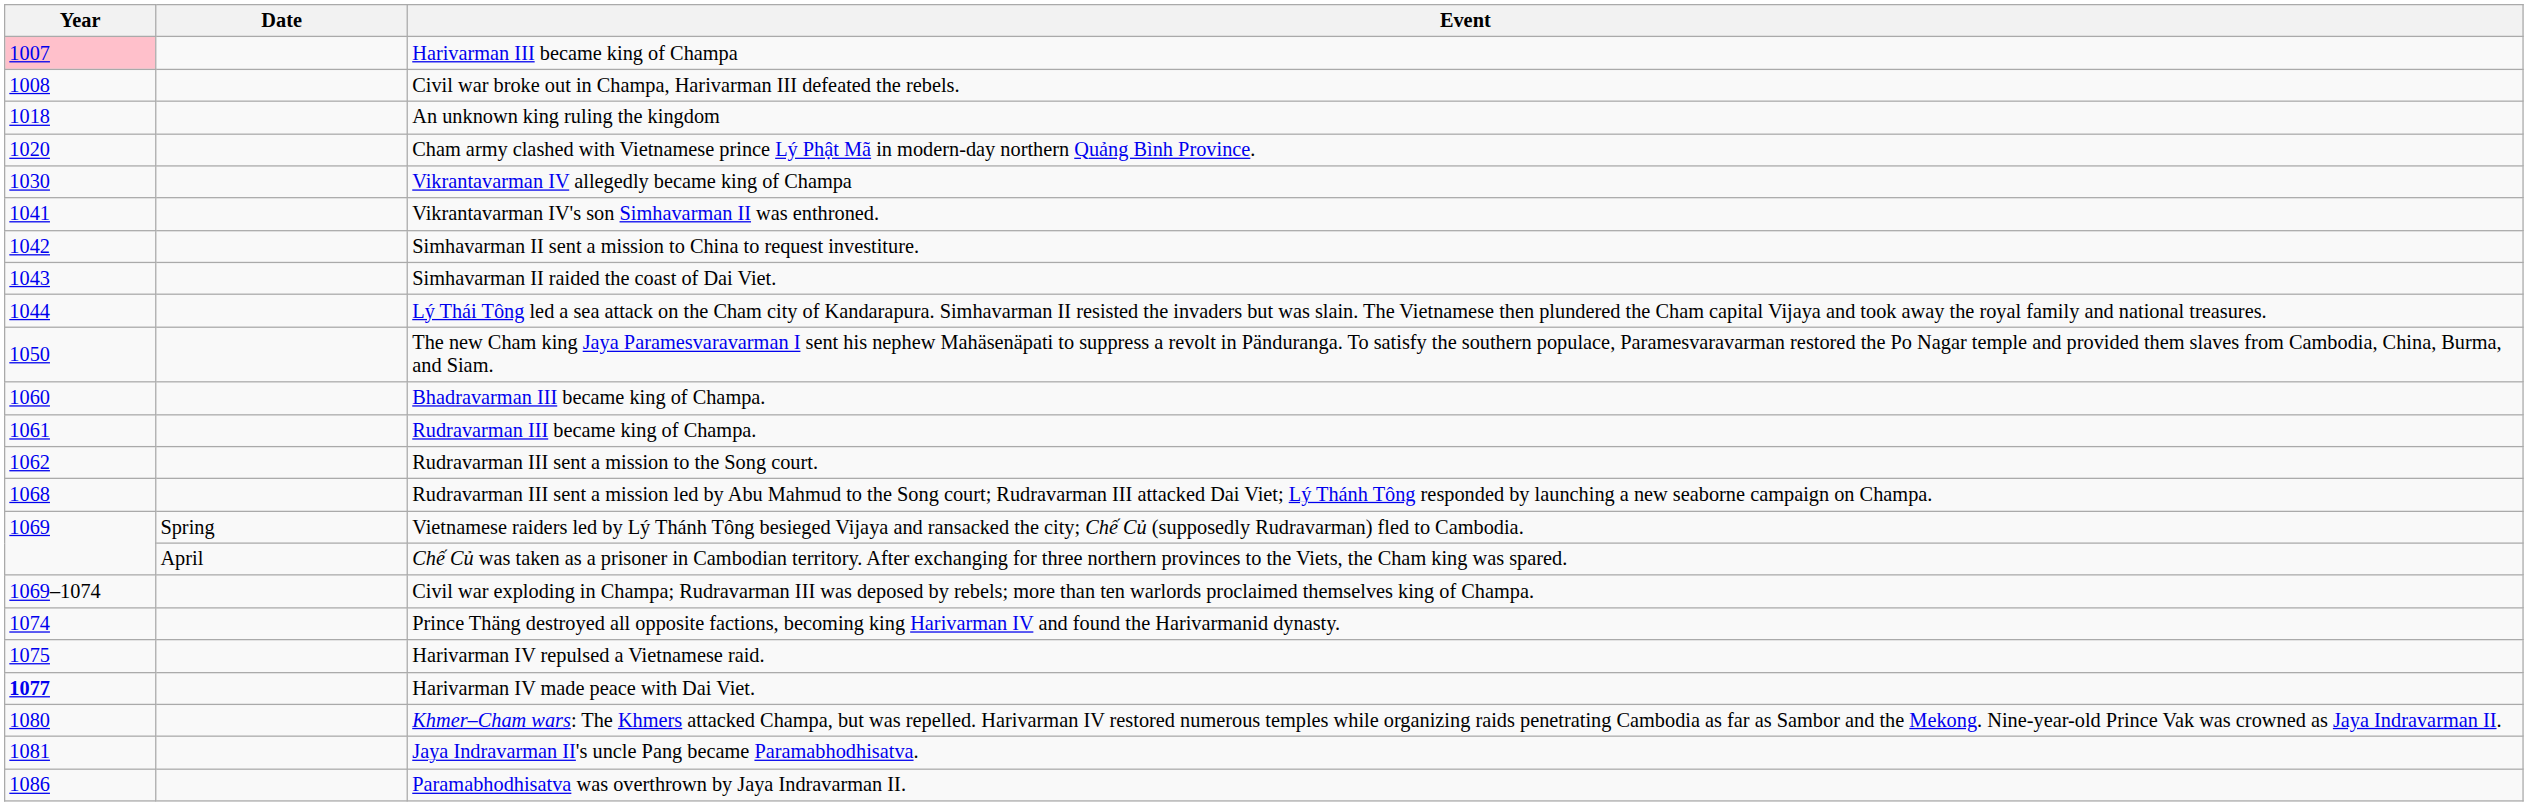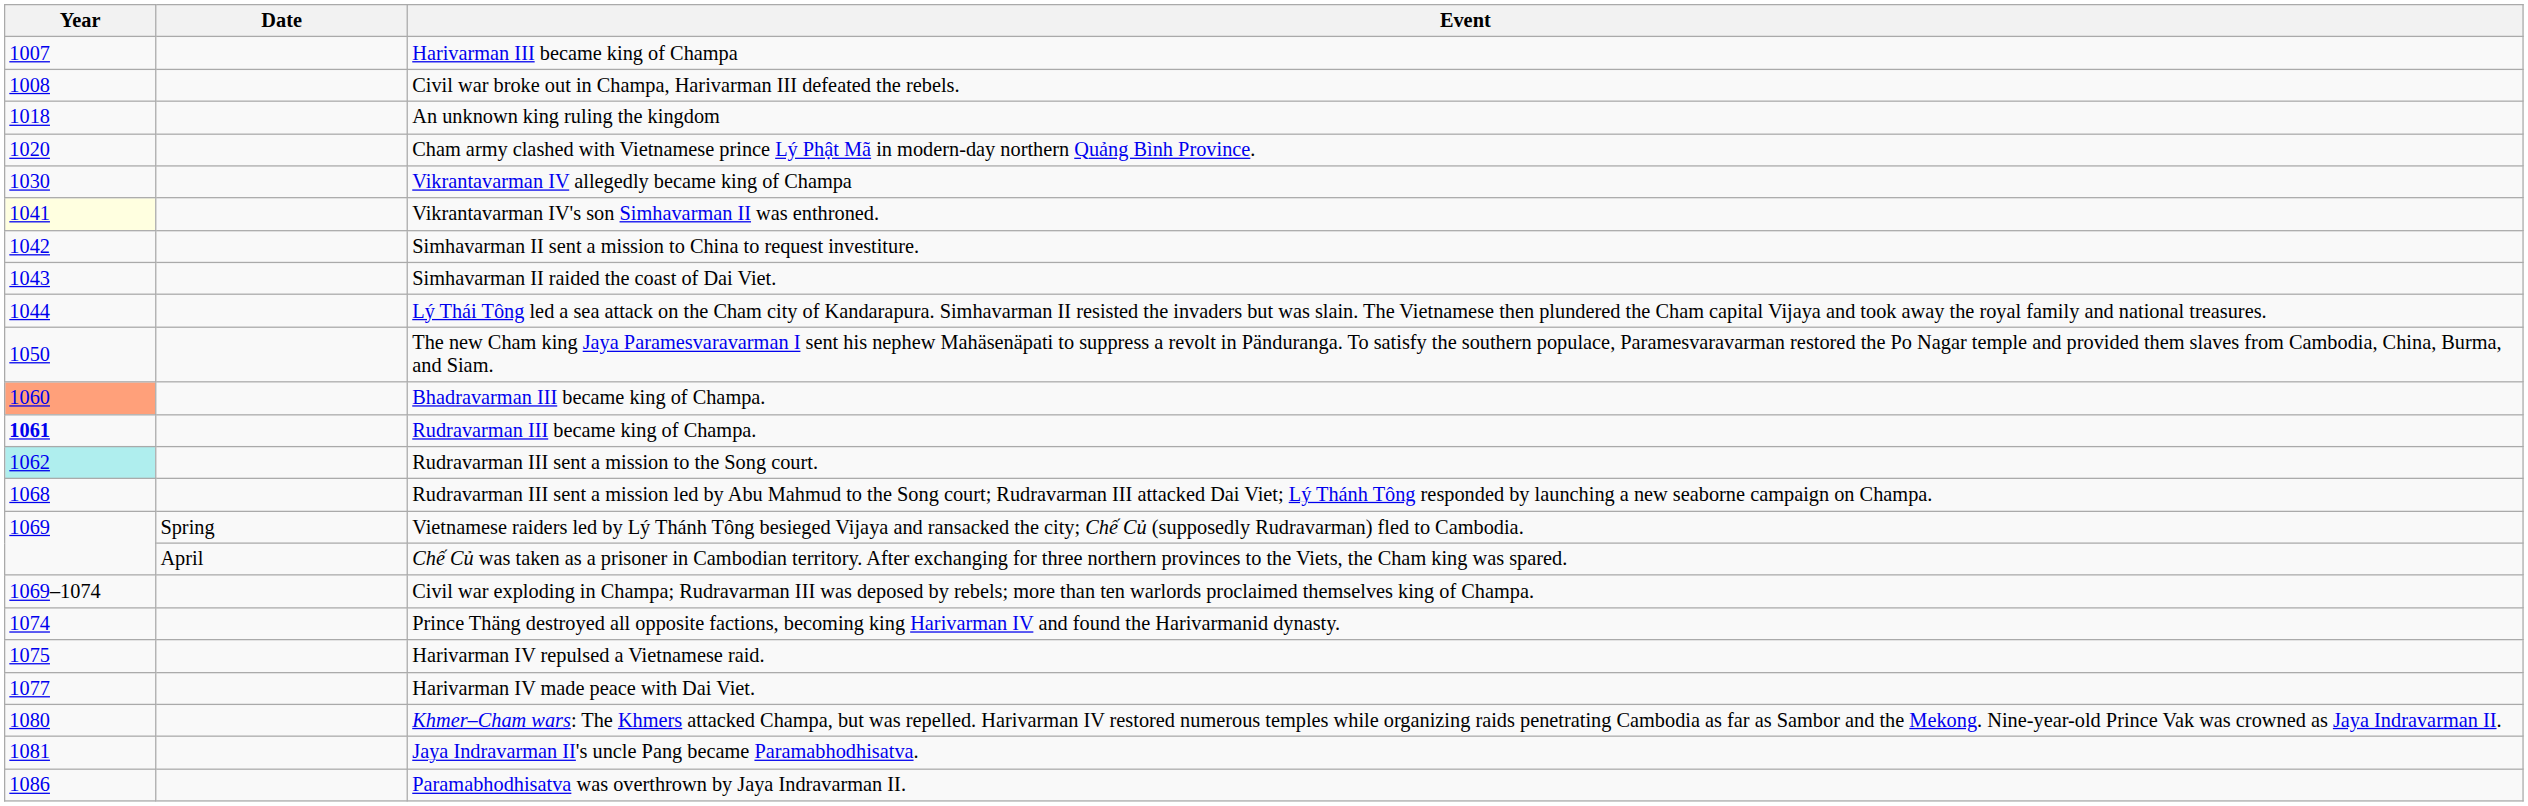(30, 52) pink background -> (30, 52) no background
(30, 213) no background -> (30, 213) lightyellow background
(30, 397) no background -> (30, 397) lightsalmon background
(30, 430) normal -> (30, 430) bold
(30, 462) no background -> (30, 462) paleturquoise background
(30, 687) bold -> (30, 687) normal
